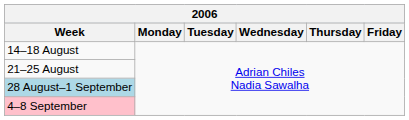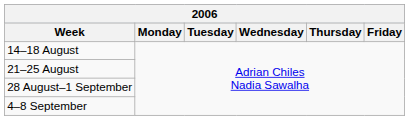(70, 88) lightblue background -> (70, 88) no background
(47, 106) pink background -> (47, 106) no background
